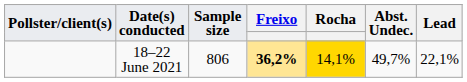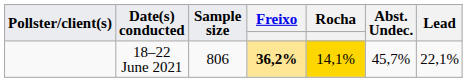(391, 59) 49,7% -> (391, 59) 45,7%
